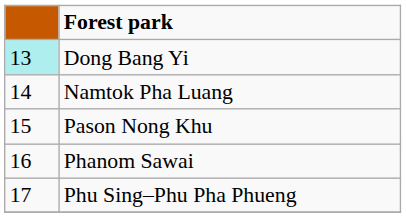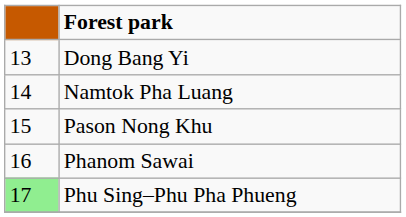(21, 57) paleturquoise background -> (21, 57) no background
(21, 195) no background -> (21, 195) lightgreen background
